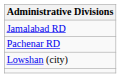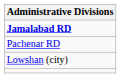(36, 28) normal -> (39, 28) bold
